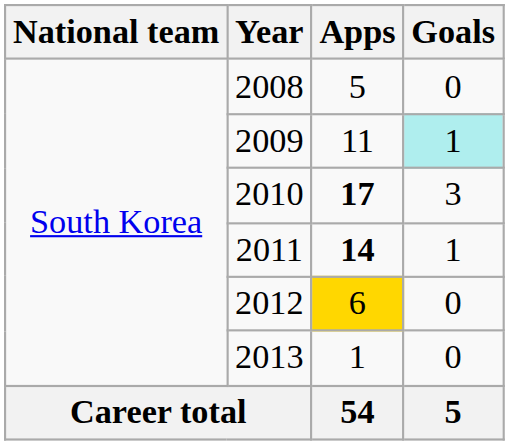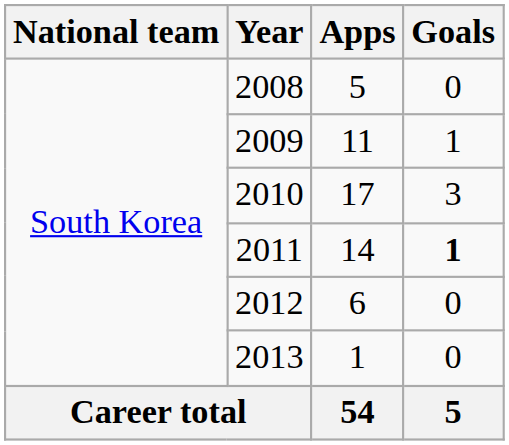(453, 140) paleturquoise background -> (453, 140) no background
(357, 194) bold -> (357, 194) normal
(357, 248) bold -> (357, 248) normal
(453, 248) normal -> (453, 248) bold
(357, 303) gold background -> (357, 303) no background
